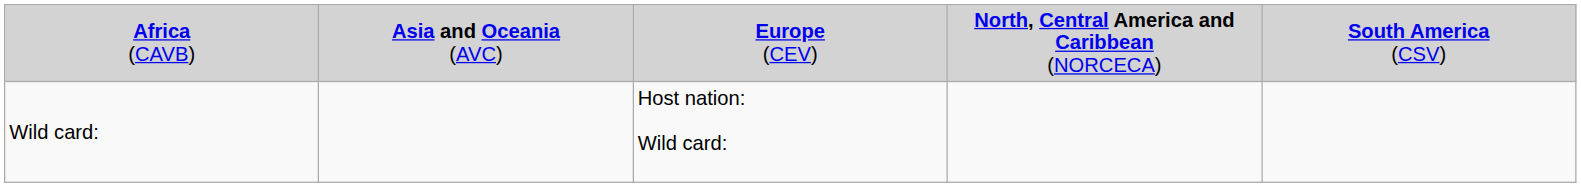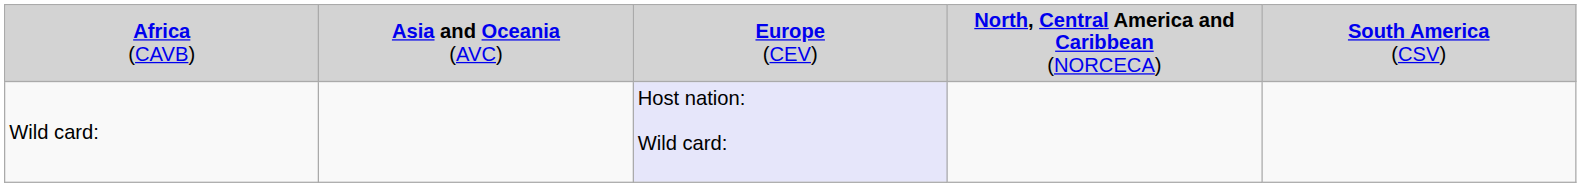(692, 120) no background -> (692, 120) lavender background
